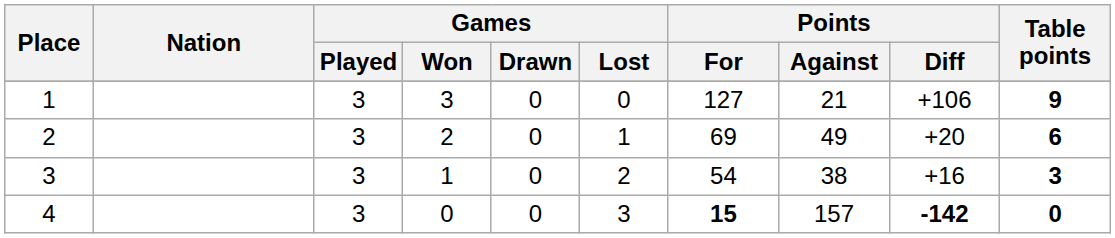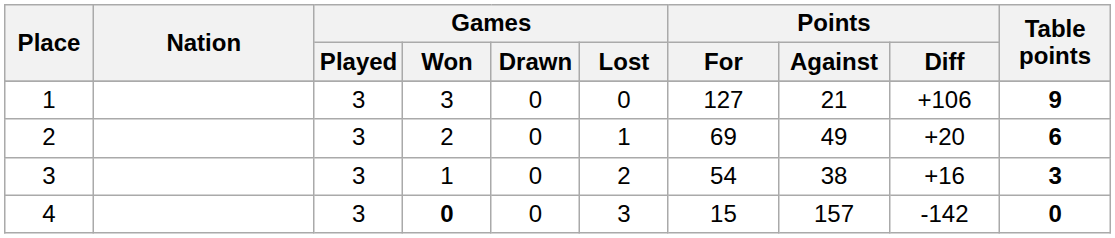(447, 213) normal -> (447, 213) bold
(723, 213) bold -> (723, 213) normal
(945, 213) bold -> (945, 213) normal
